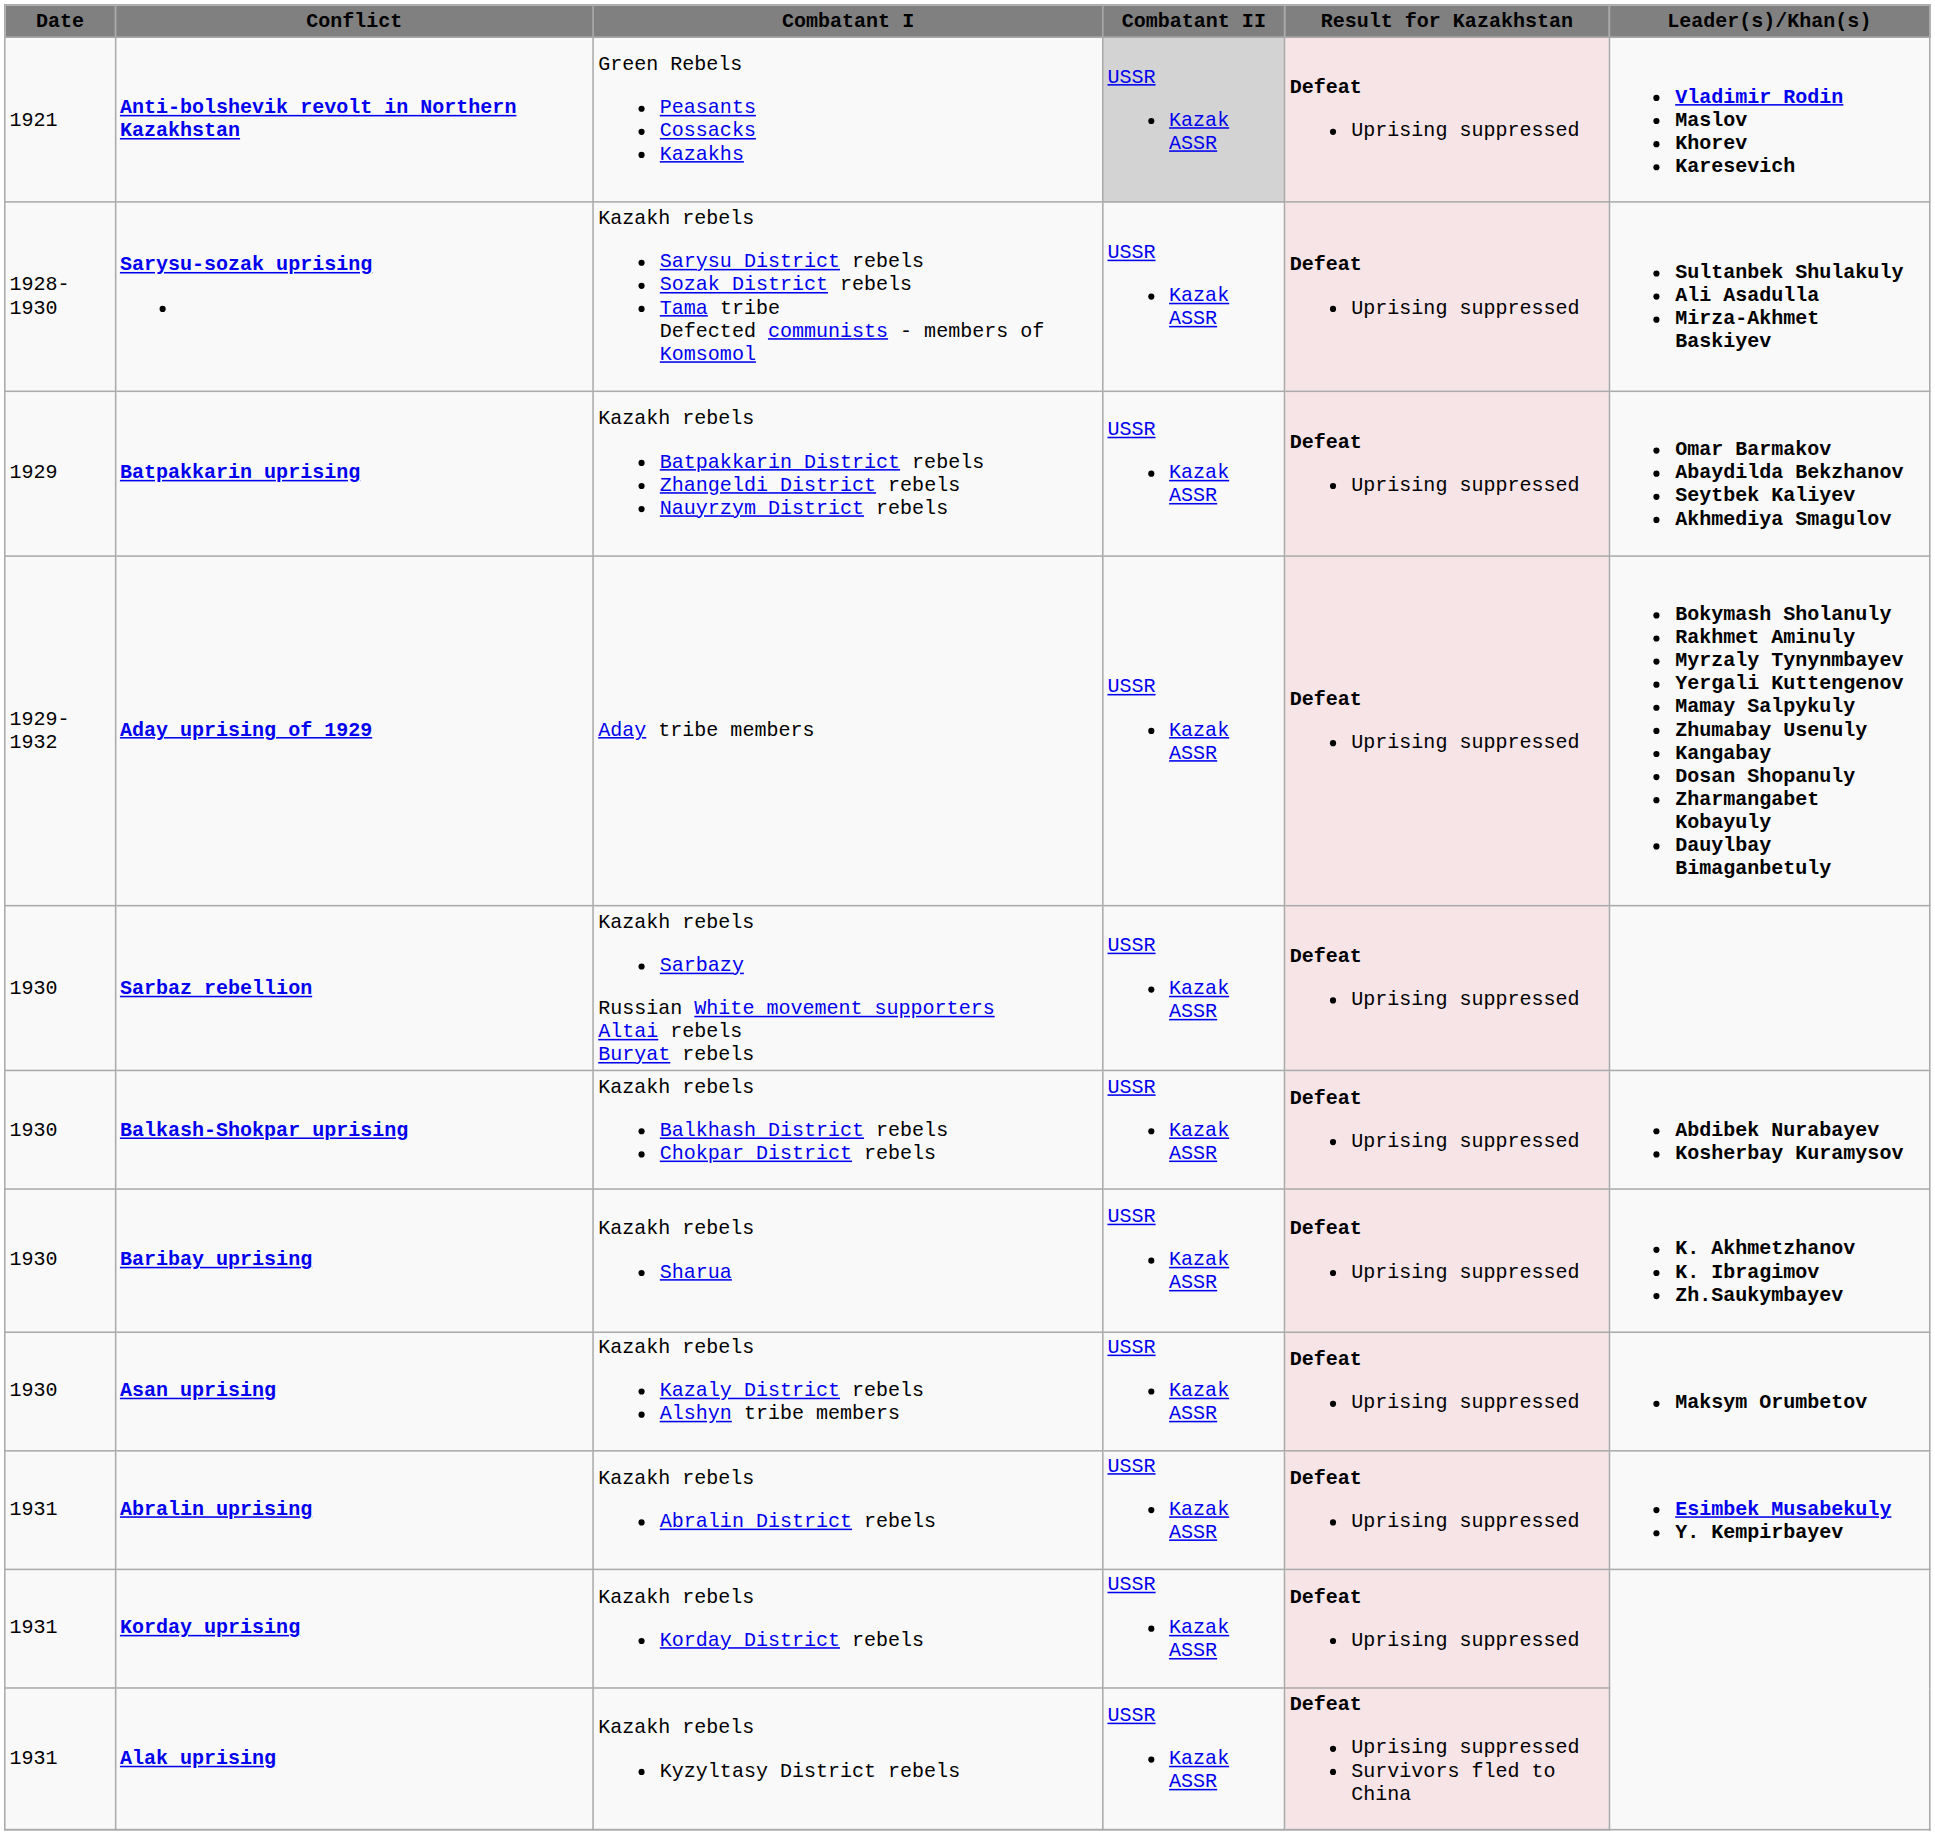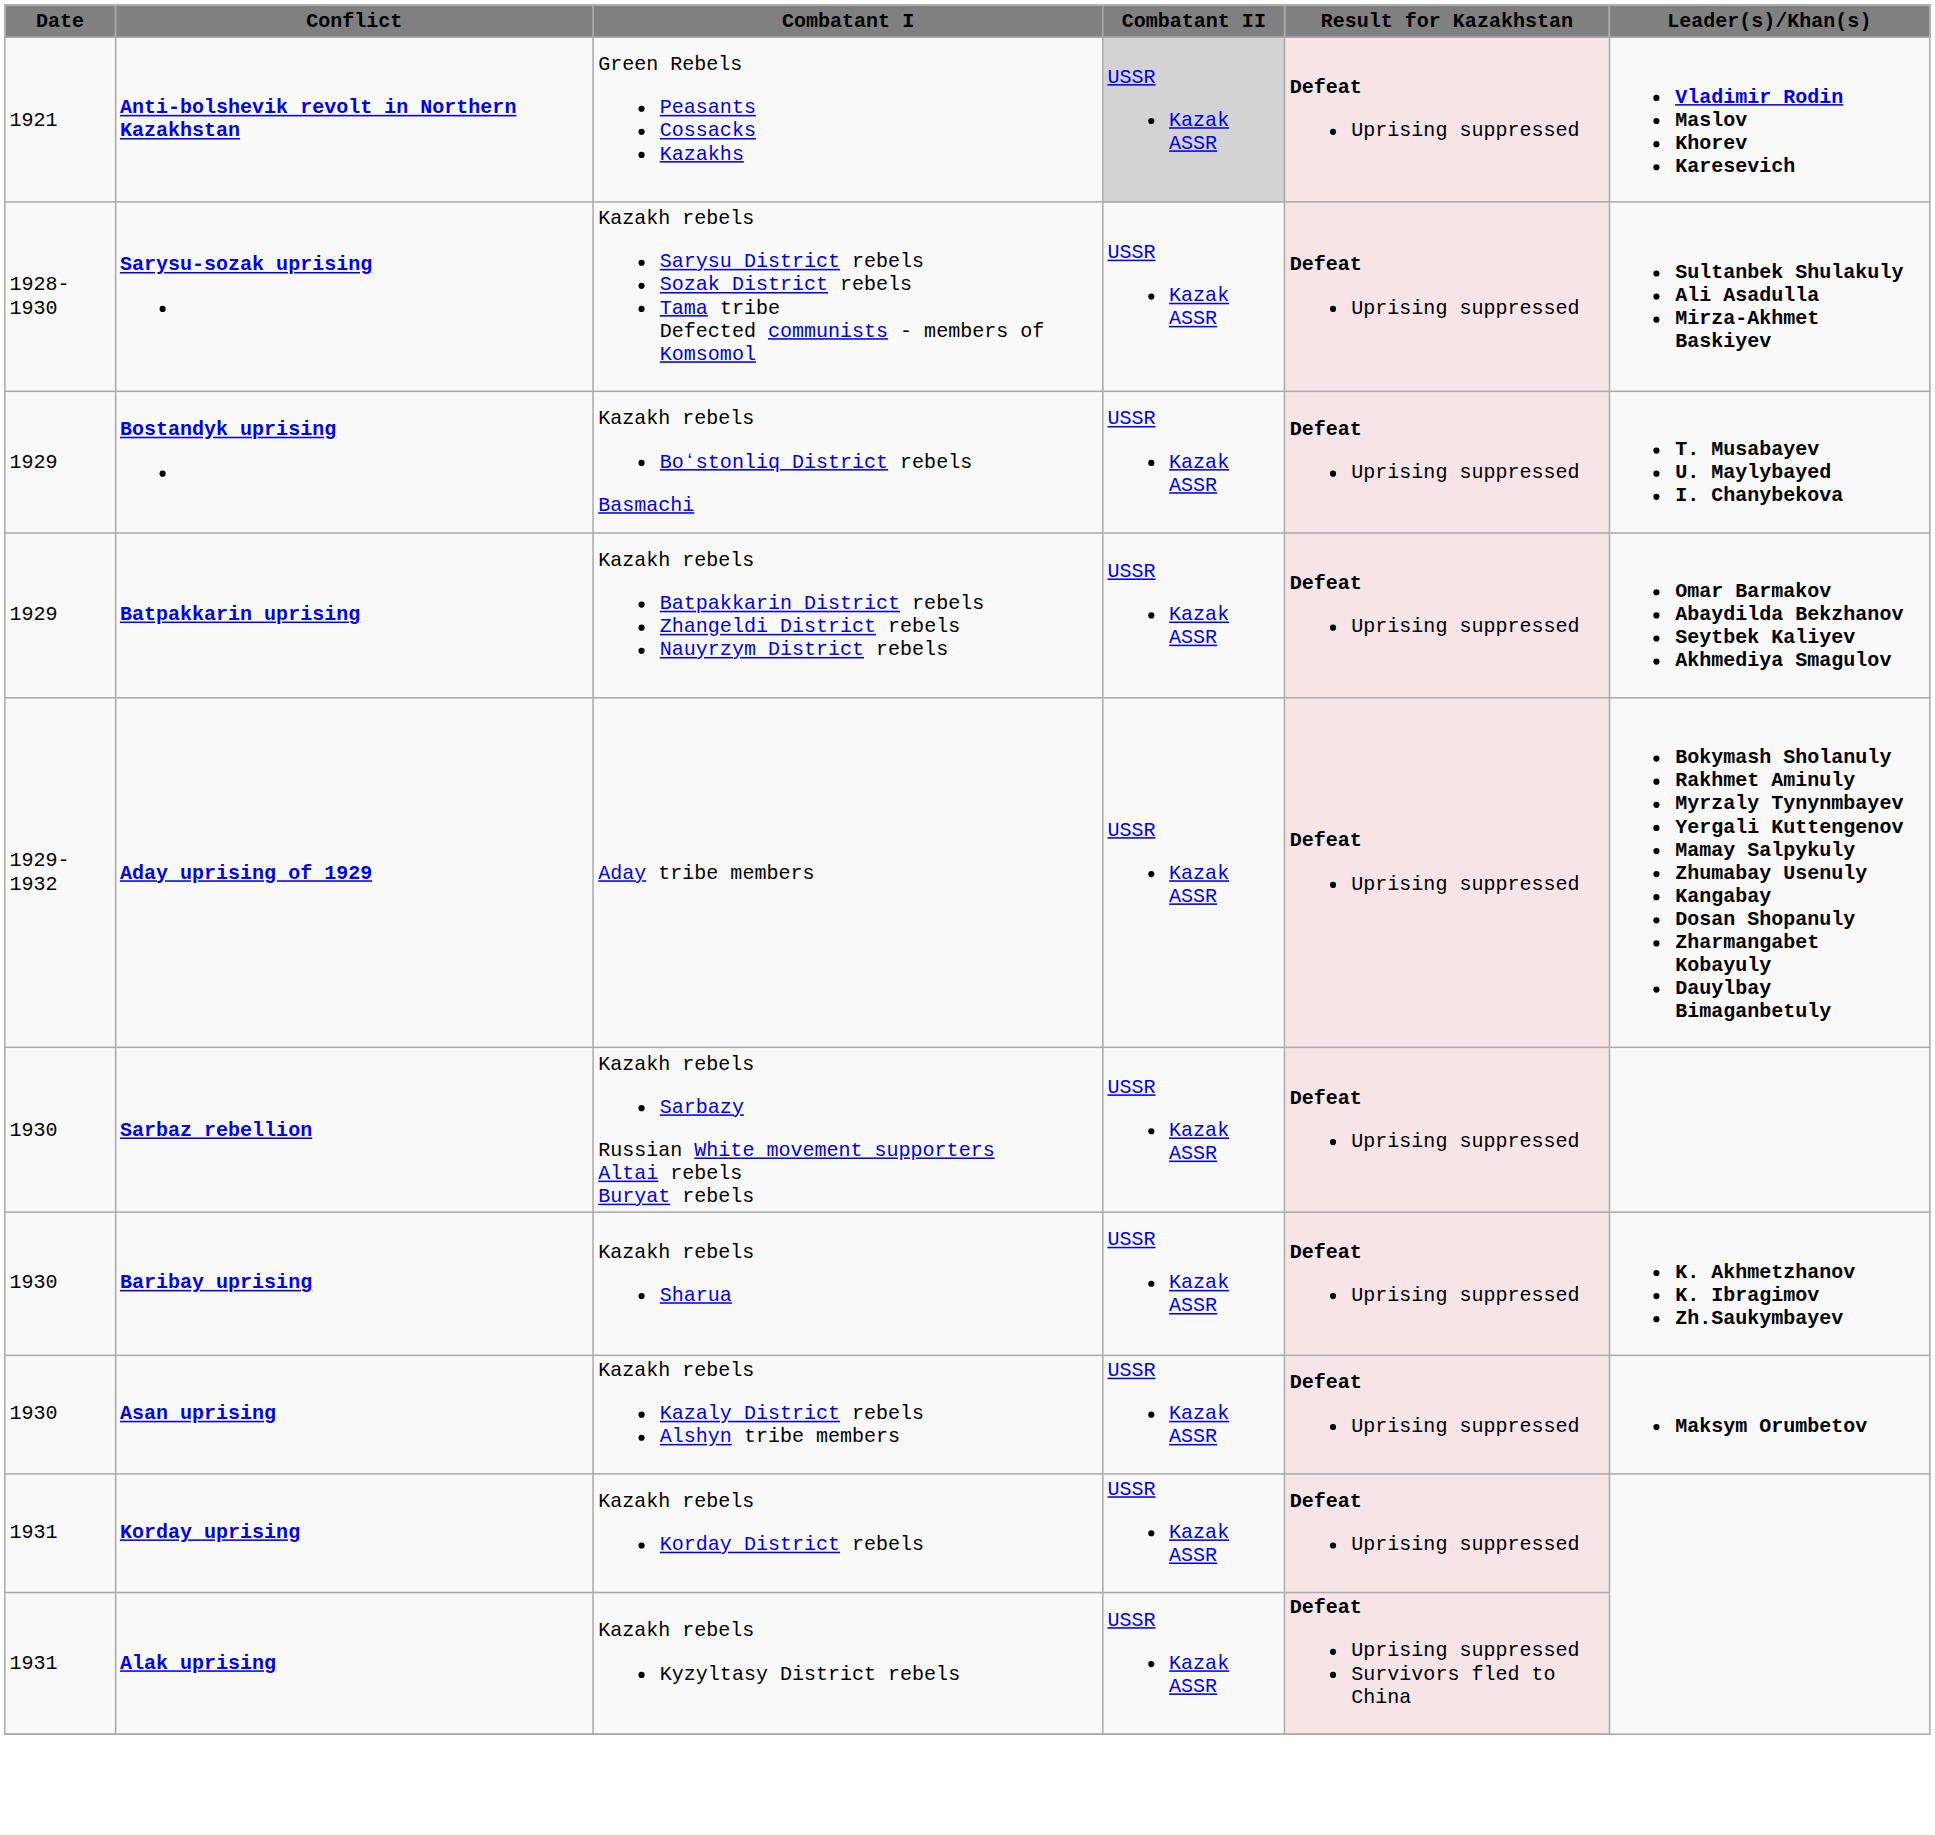+ row: (354, 452)
- row: (264, 1130)
- row: (216, 1510)
